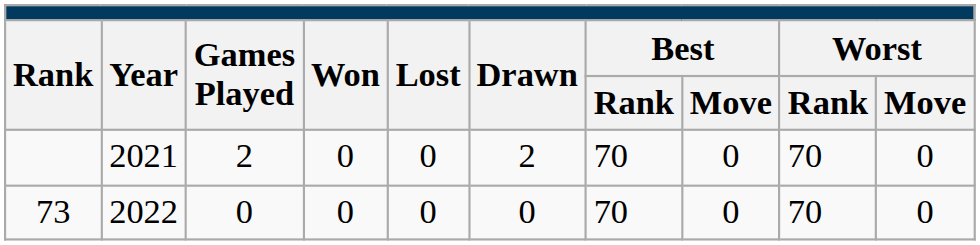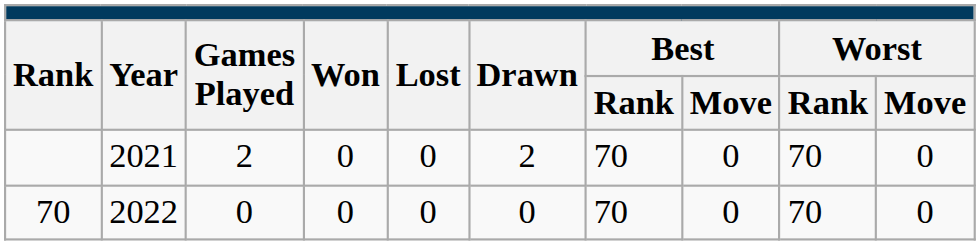(53, 211) 73 -> (53, 211) 70
